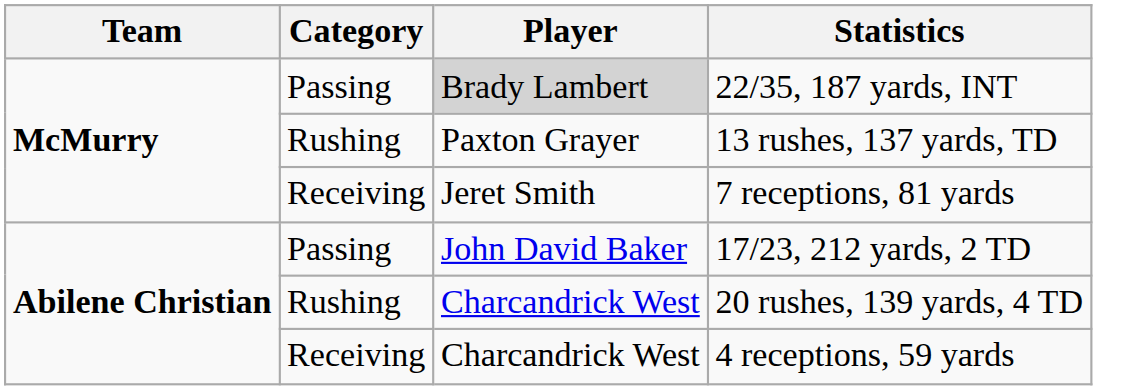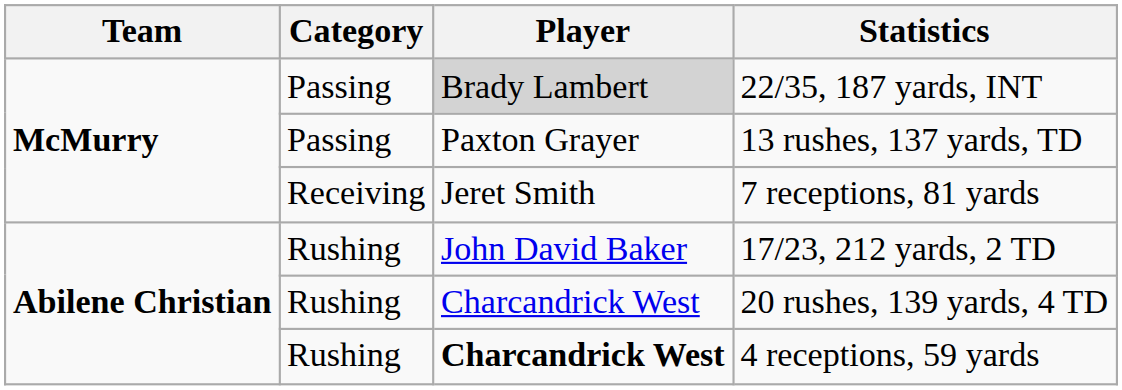(344, 139) Rushing -> (339, 139) Passing
(339, 247) Passing -> (344, 247) Rushing
(356, 355) Receiving -> (344, 355) Rushing
(570, 355) normal -> (583, 355) bold
